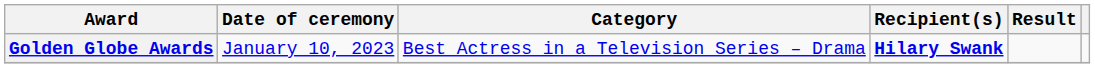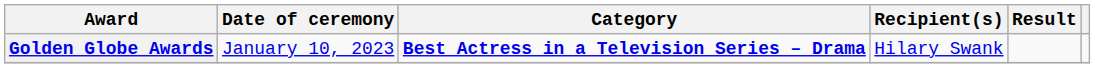(634, 49) normal -> (634, 49) bold
(939, 49) bold -> (939, 49) normal
